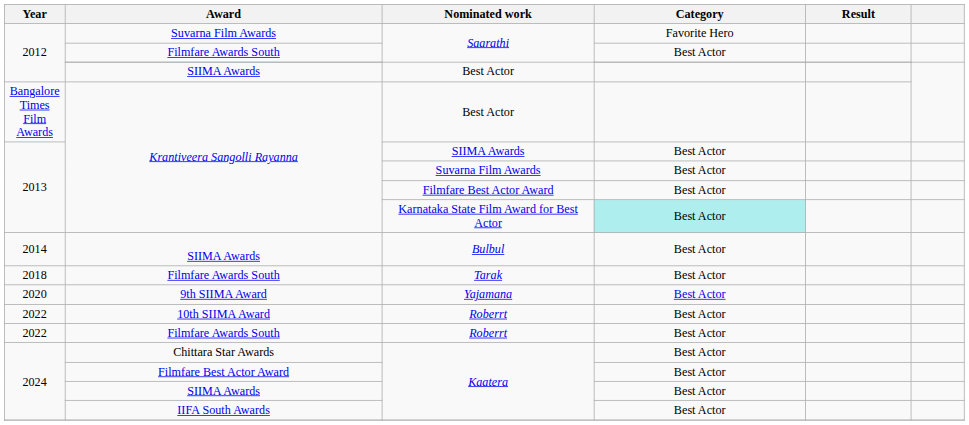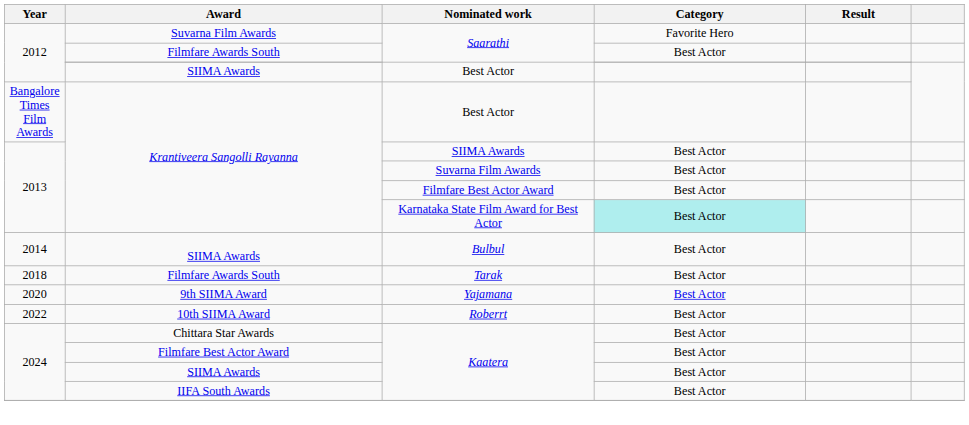- row: (224, 333)
